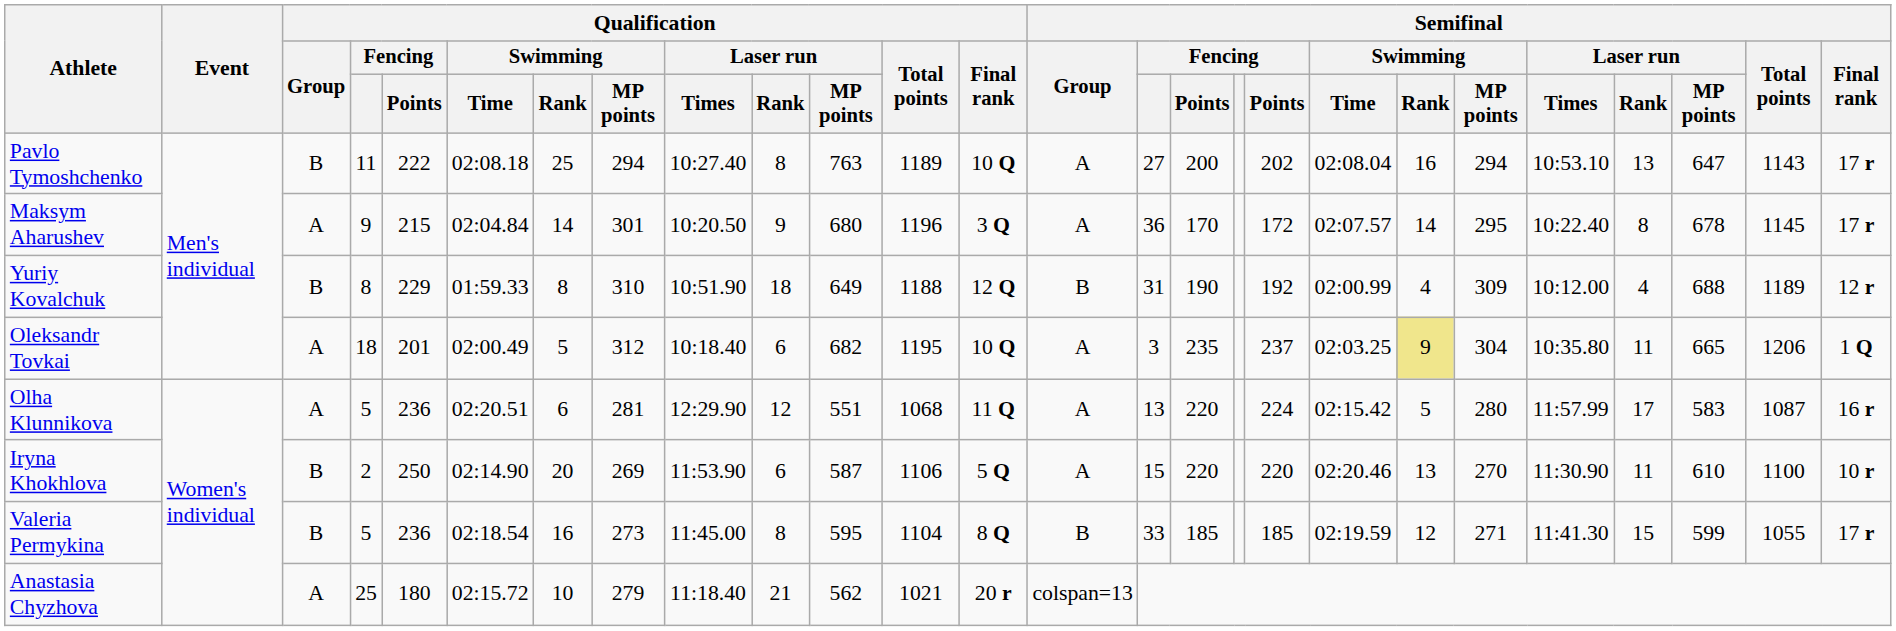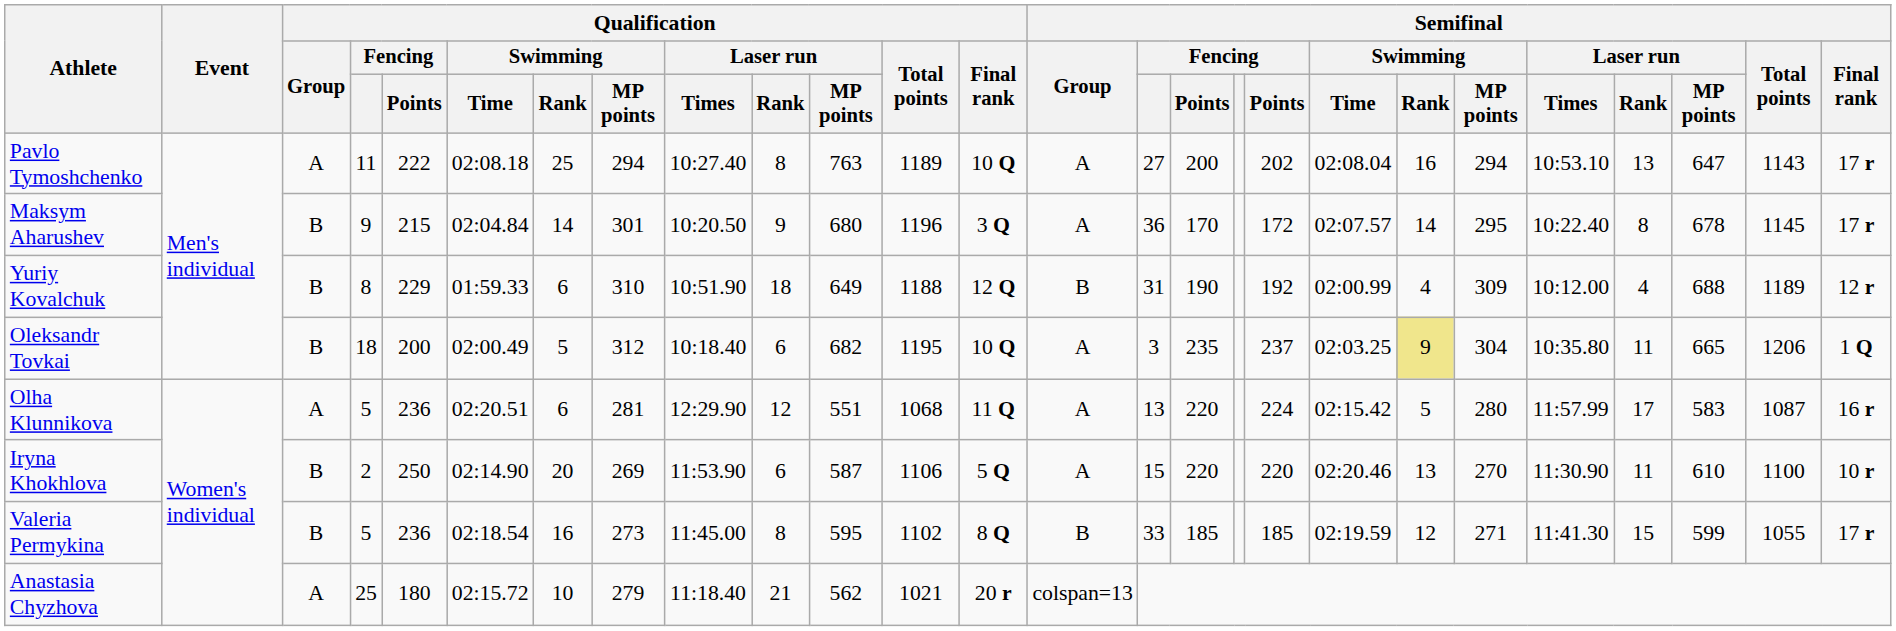(316, 163) B -> (316, 163) A
(316, 225) A -> (316, 225) B
(563, 286) 8 -> (563, 286) 6
(316, 348) A -> (316, 348) B
(414, 348) 201 -> (414, 348) 200
(921, 532) 1104 -> (921, 532) 1102
